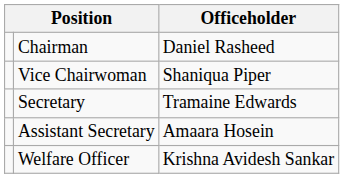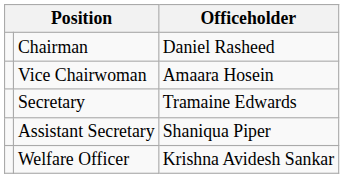(217, 74) Shaniqua Piper -> (218, 74) Amaara Hosein
(218, 131) Amaara Hosein -> (217, 131) Shaniqua Piper
